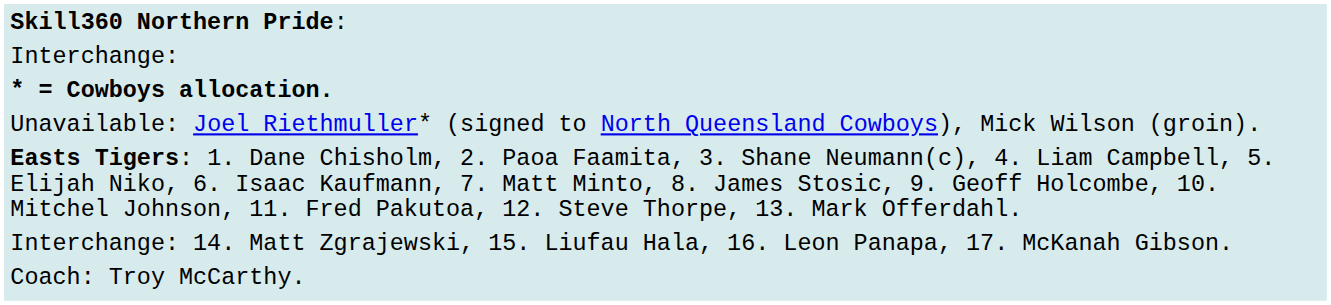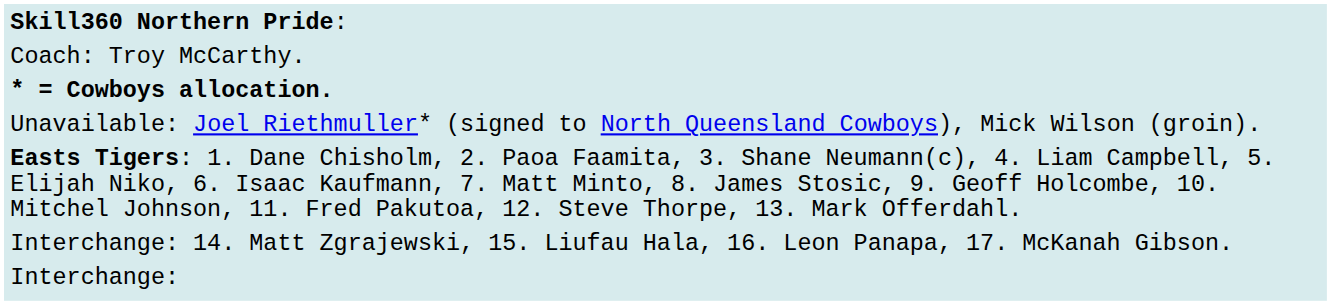(95, 57) Interchange: -> (158, 57) Coach: Troy McCarthy.
(158, 277) Coach: Troy McCarthy. -> (95, 277) Interchange:
